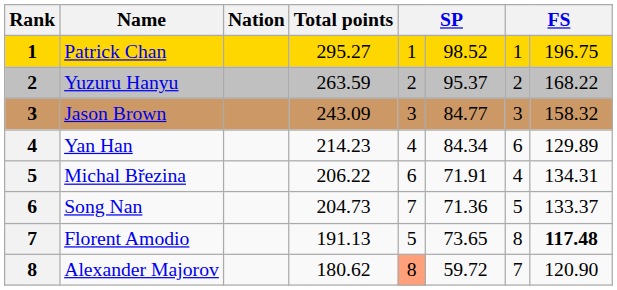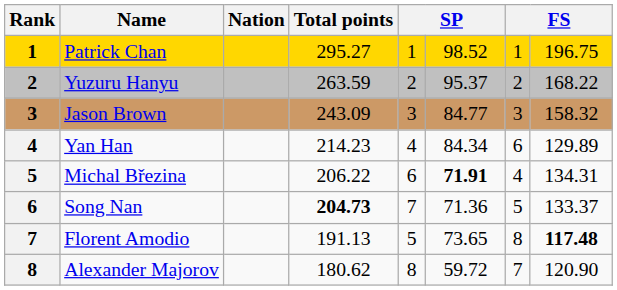(466, 176) normal -> (466, 176) bold
(344, 207) normal -> (344, 207) bold
(412, 269) lightsalmon background -> (412, 269) no background
